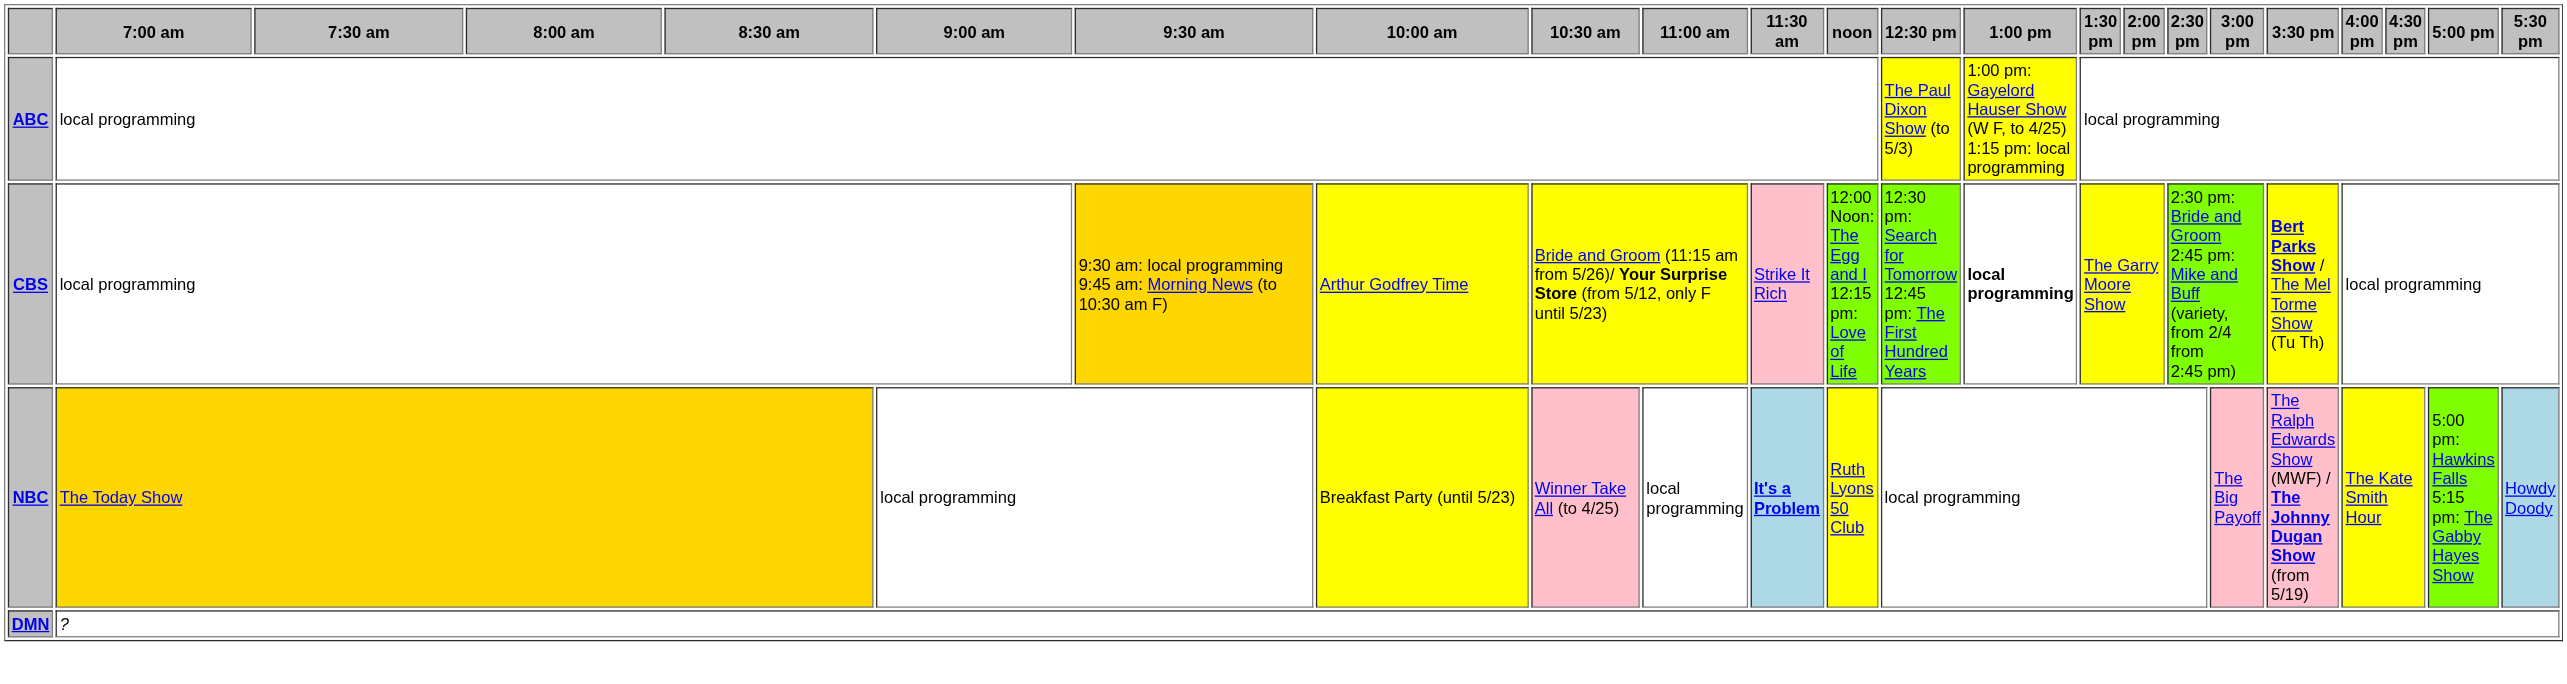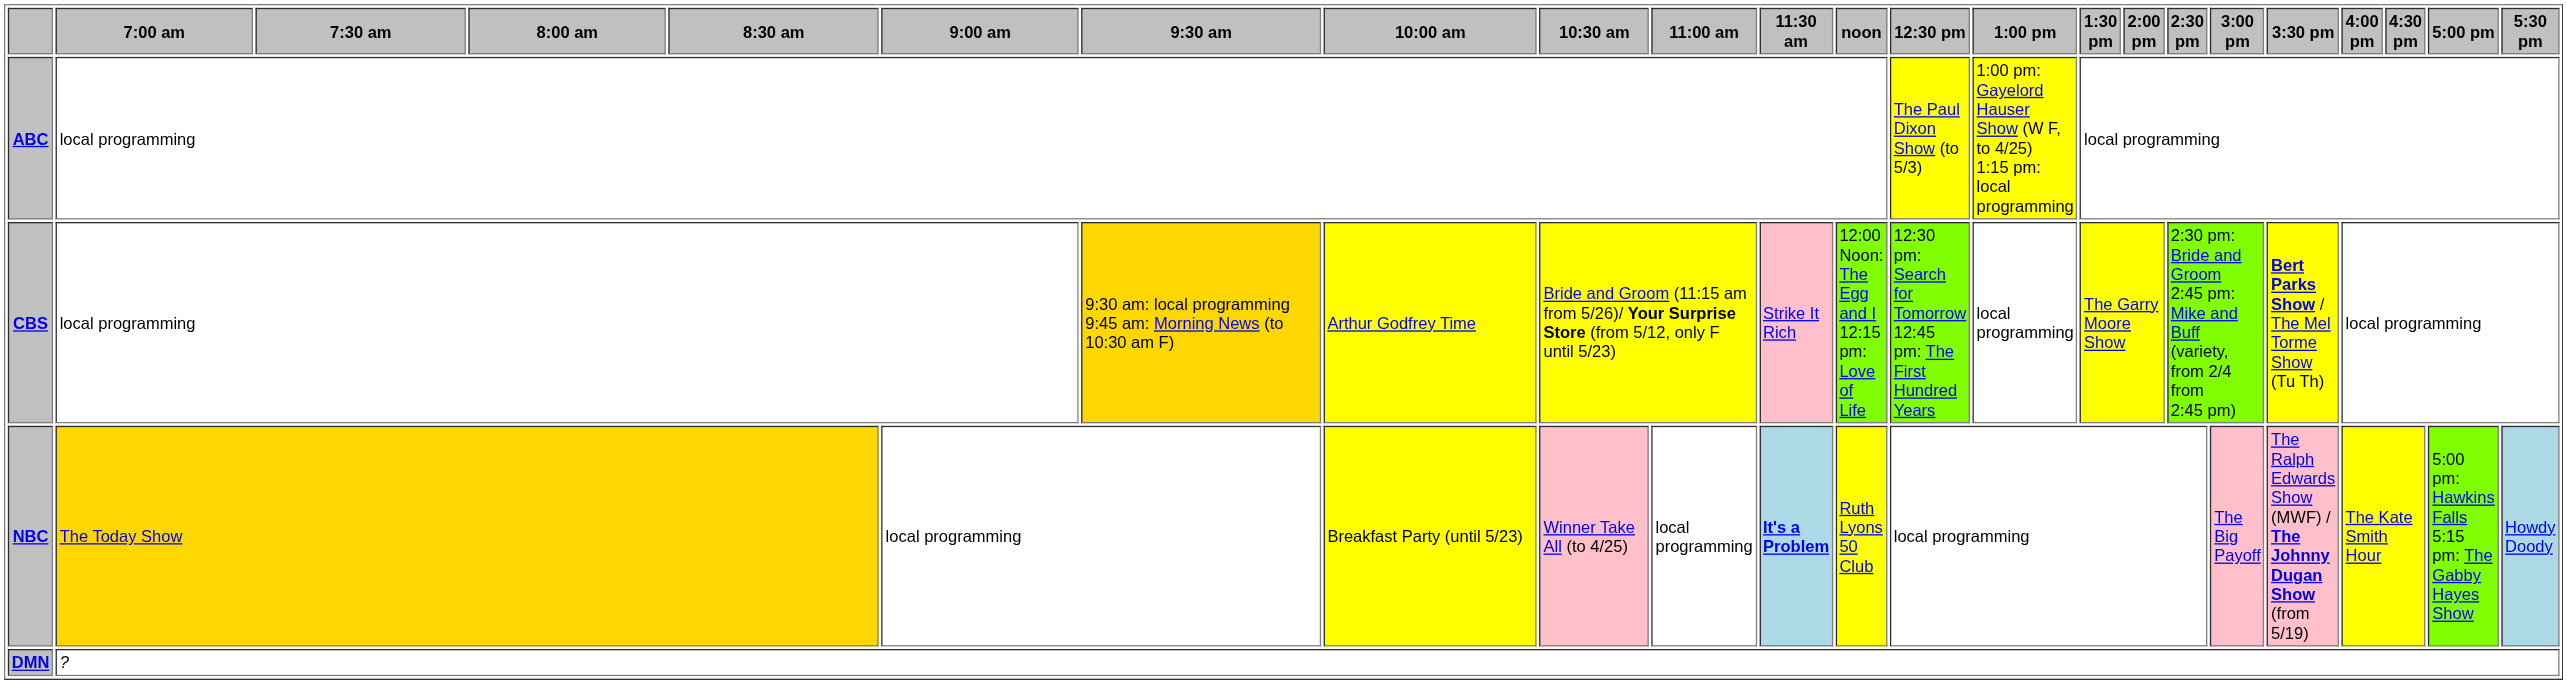(2021, 284) bold -> (2025, 323) normal
